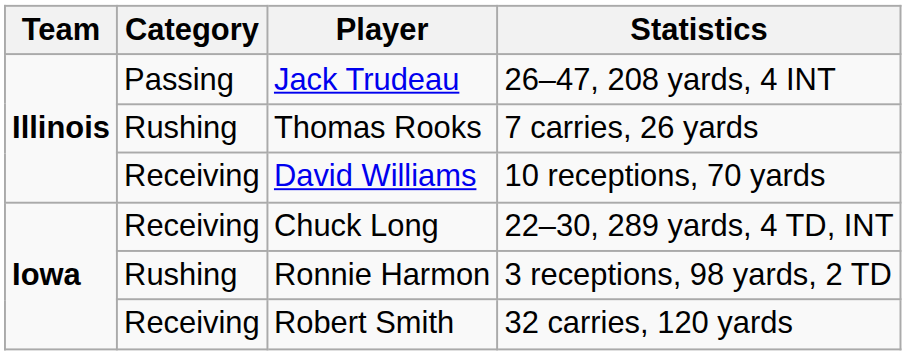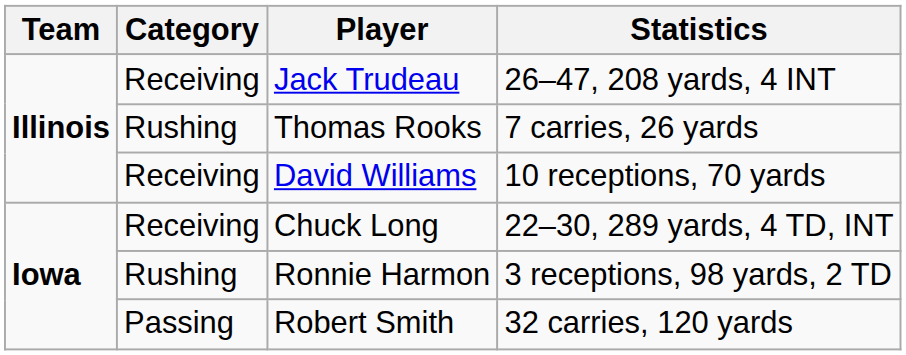(179, 78) Passing -> (192, 78) Receiving
(192, 323) Receiving -> (179, 323) Passing
